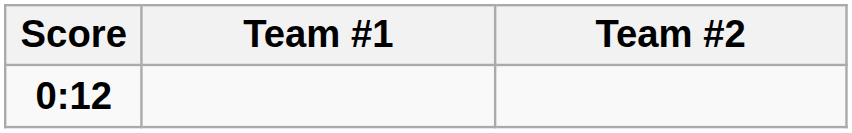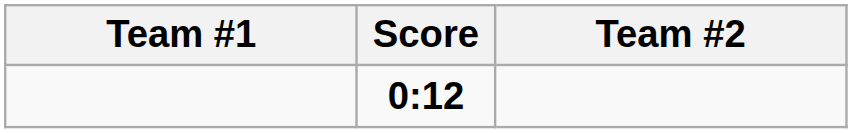columns swapped: (318, 34) <-> (74, 34)
